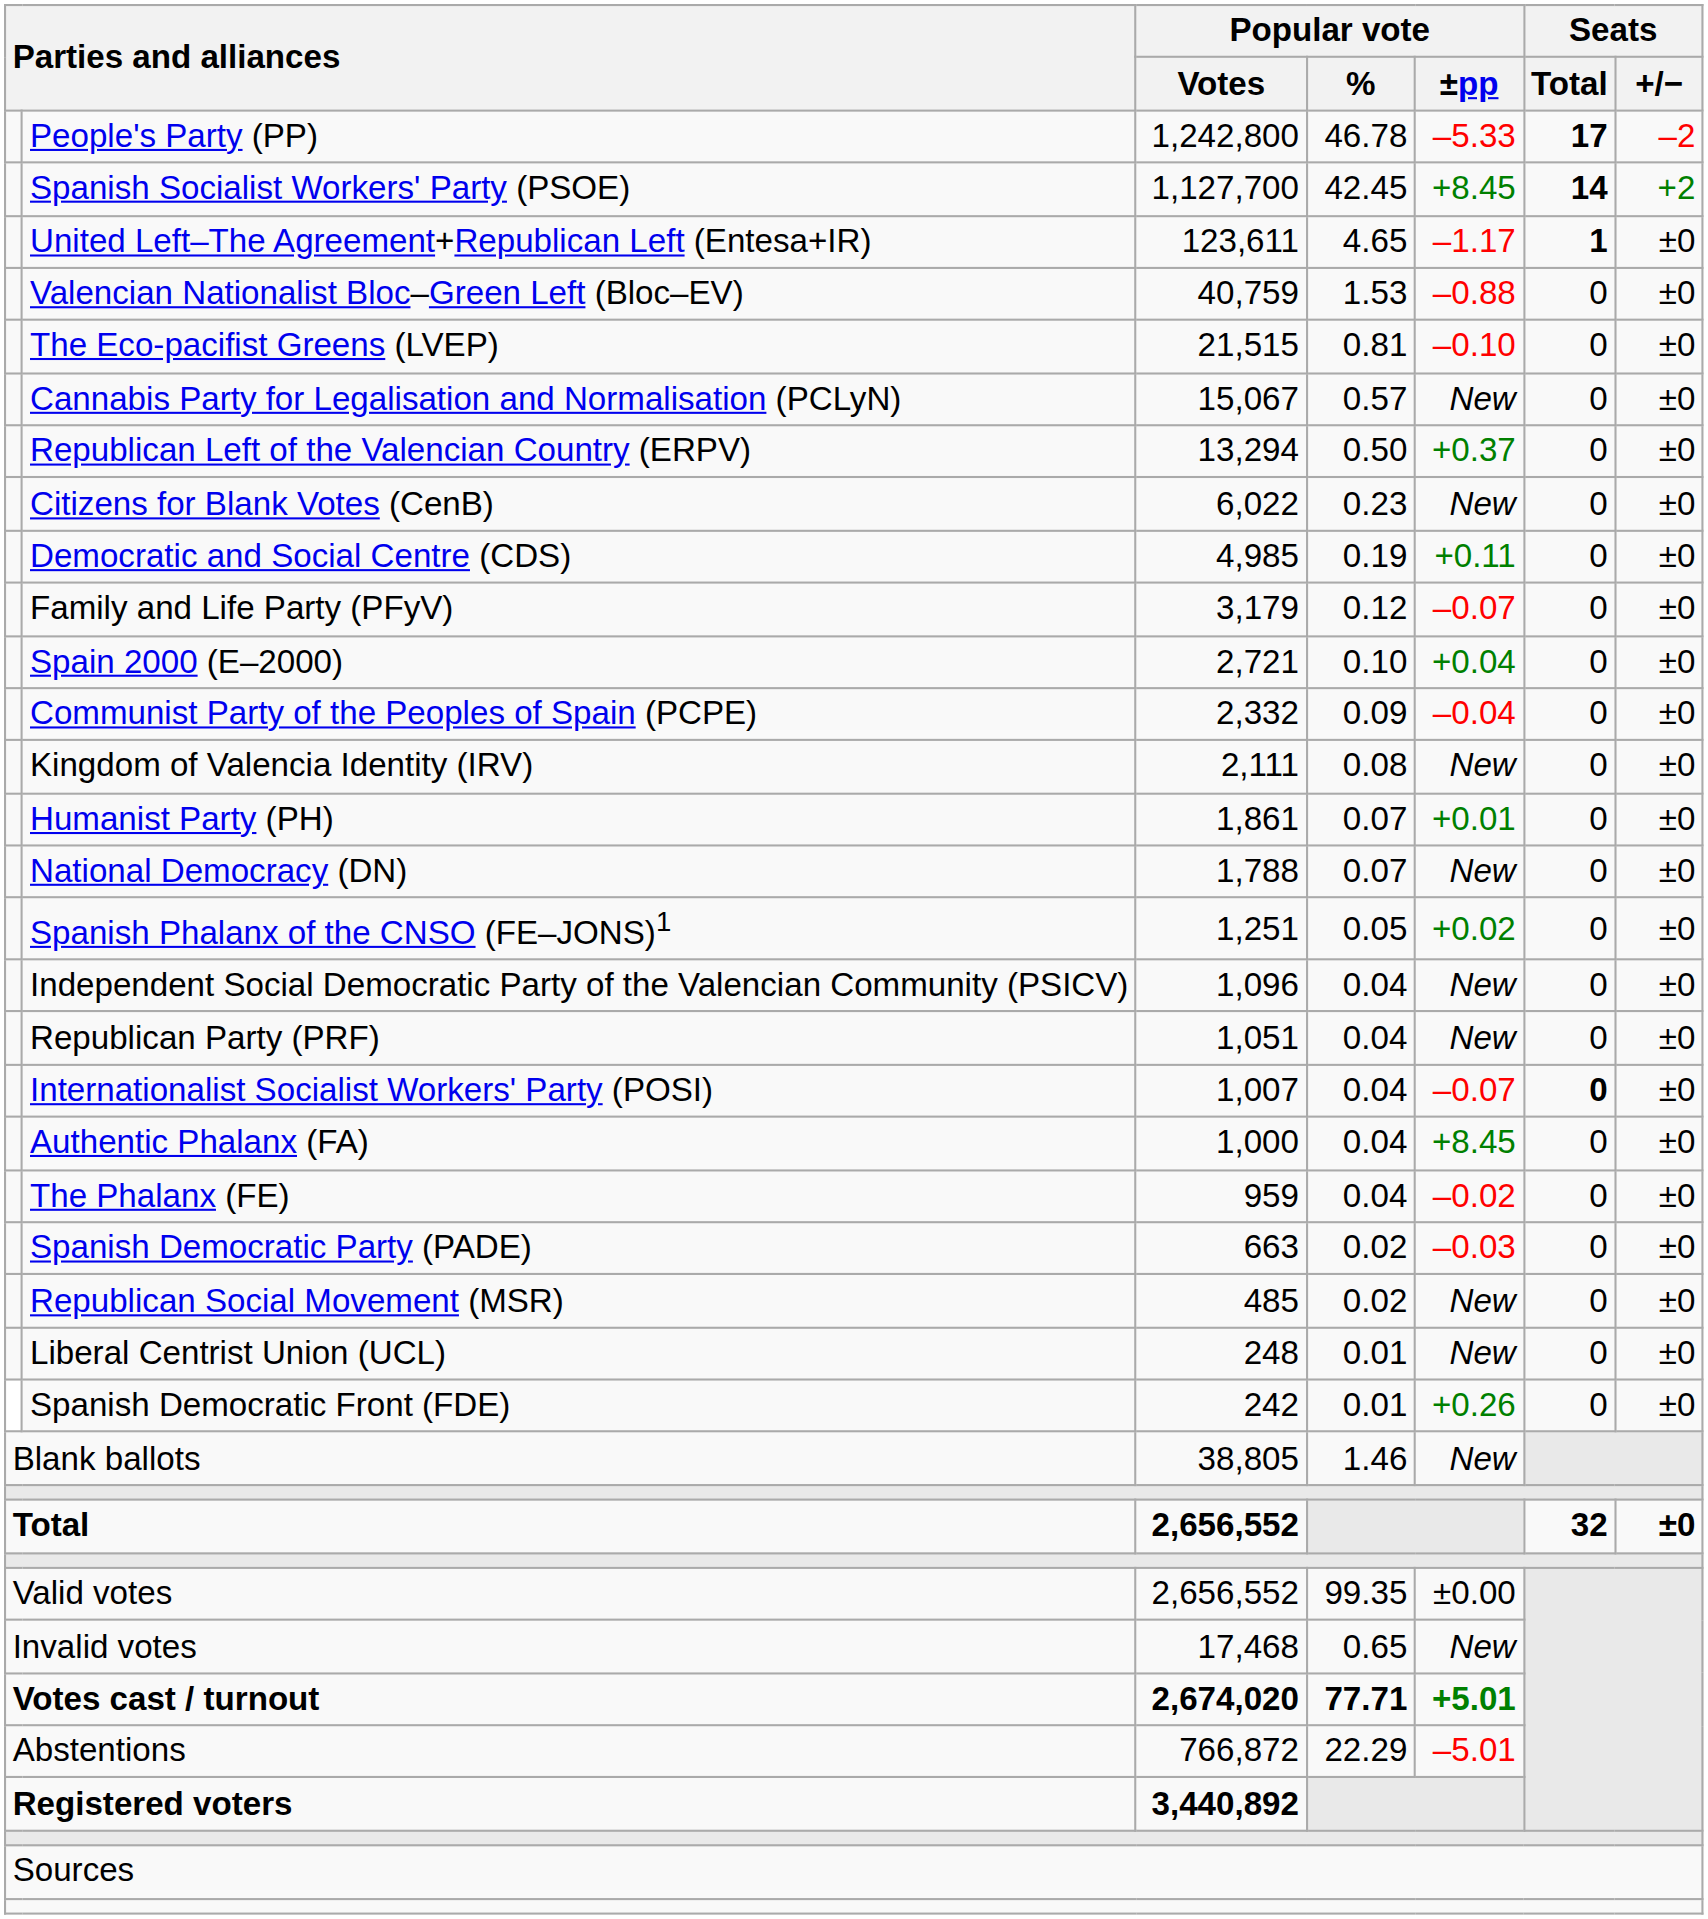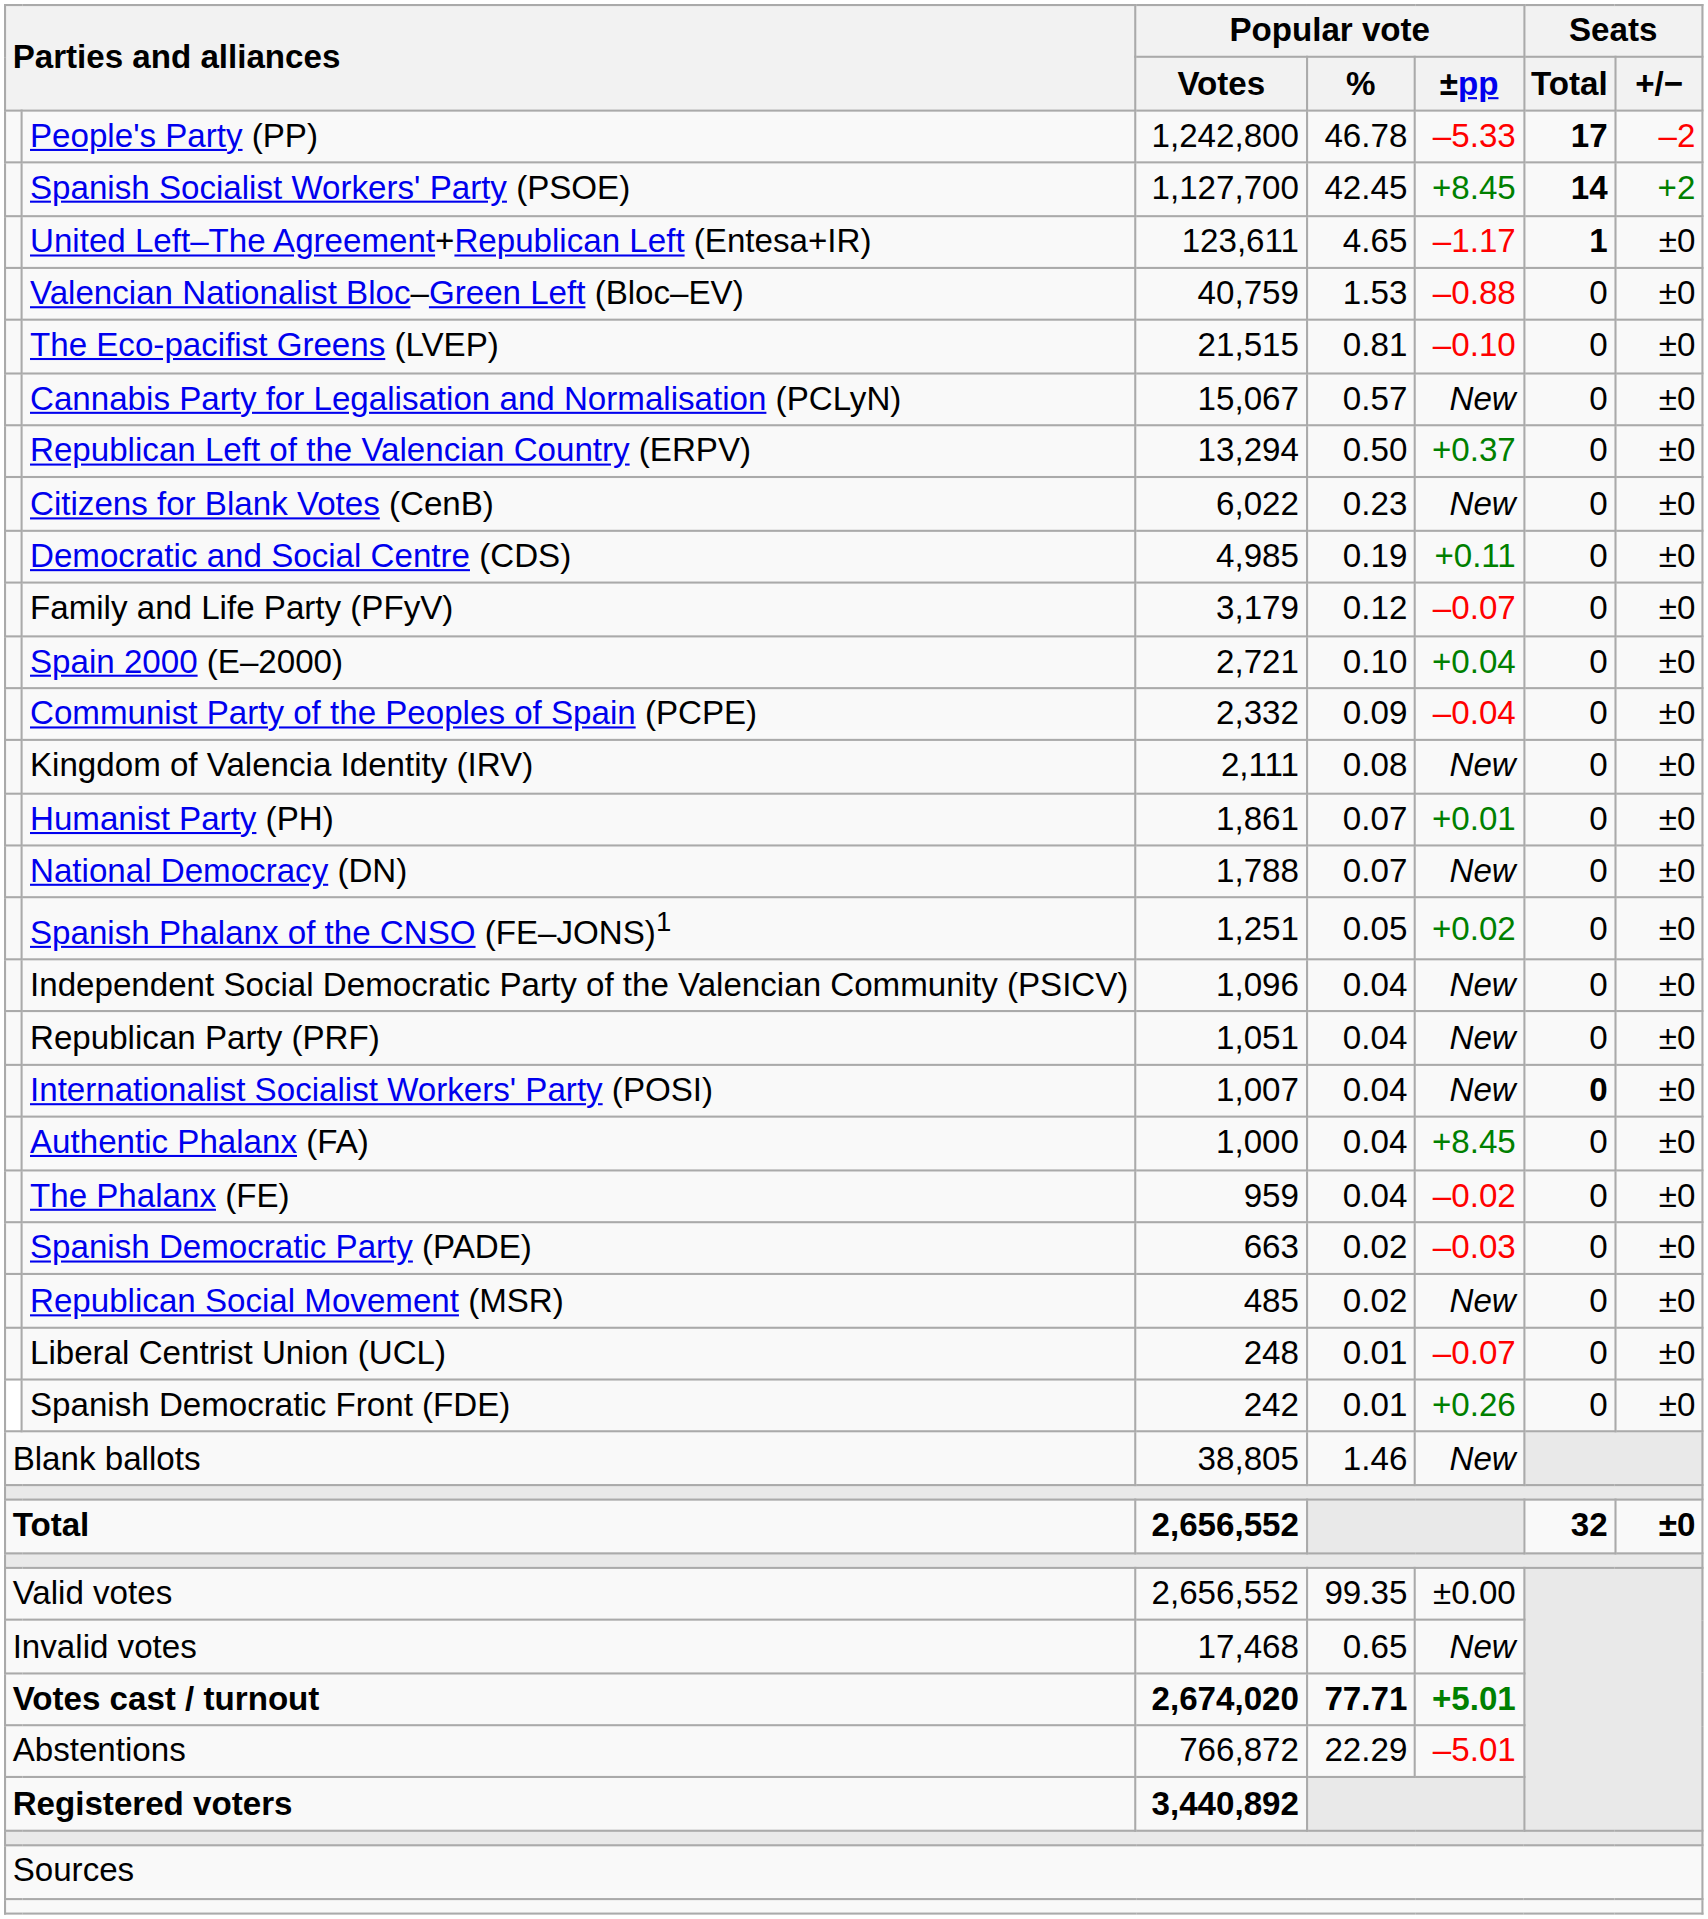(1474, 1090) –0.07 -> (1483, 1090) New
(1483, 1352) New -> (1474, 1352) –0.07
